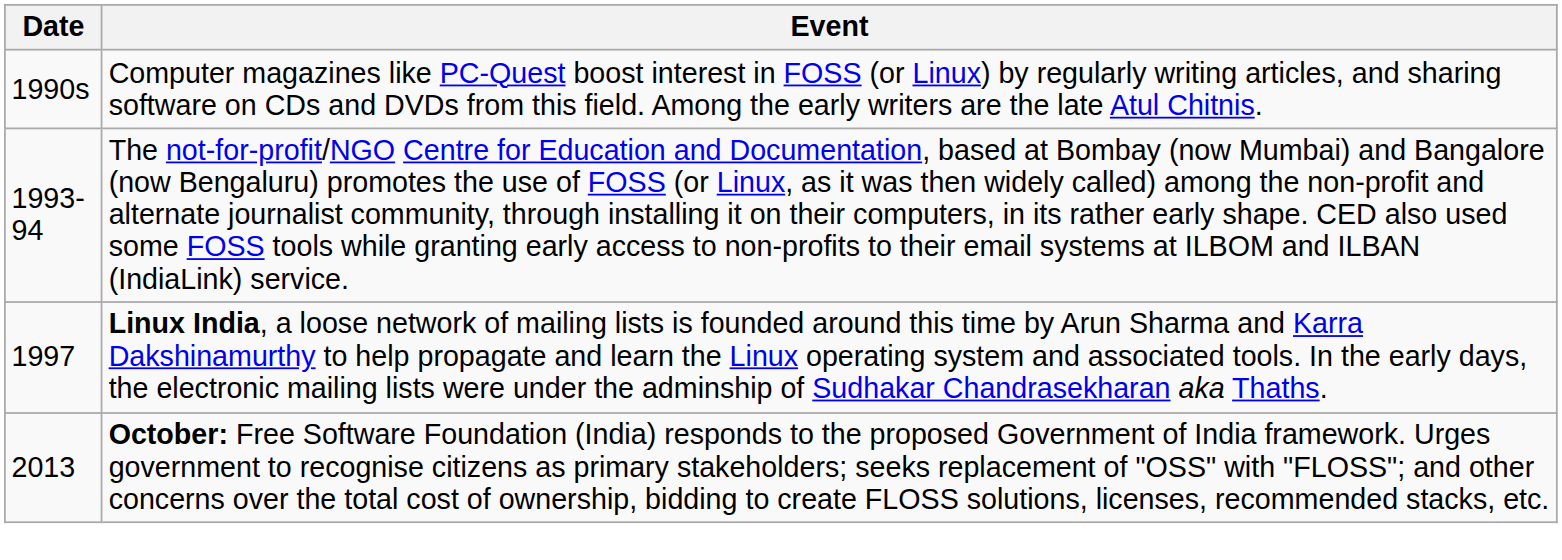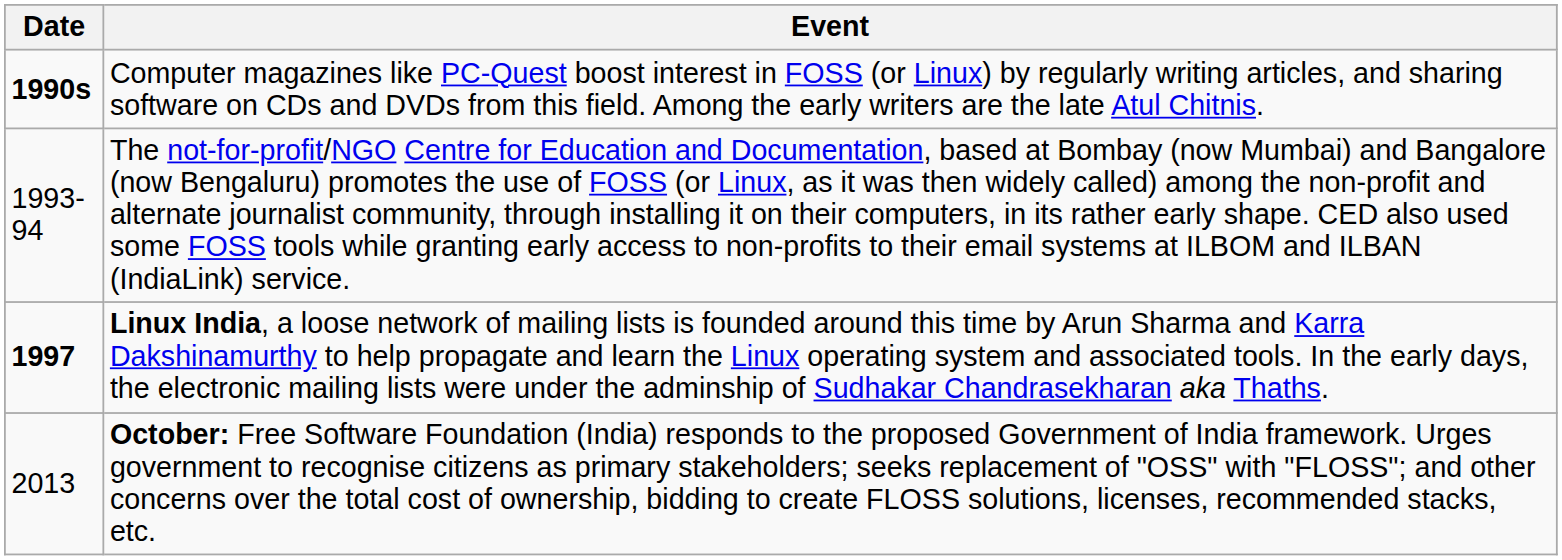(51, 88) normal -> (51, 88) bold
(43, 356) normal -> (43, 356) bold
